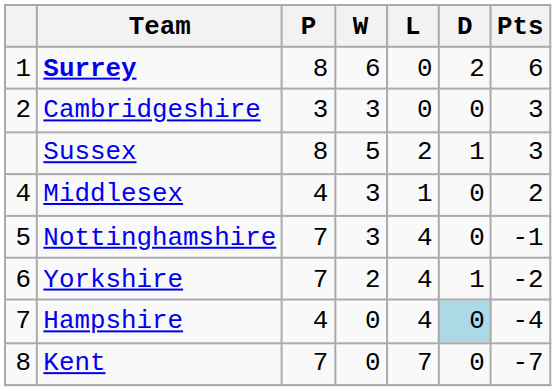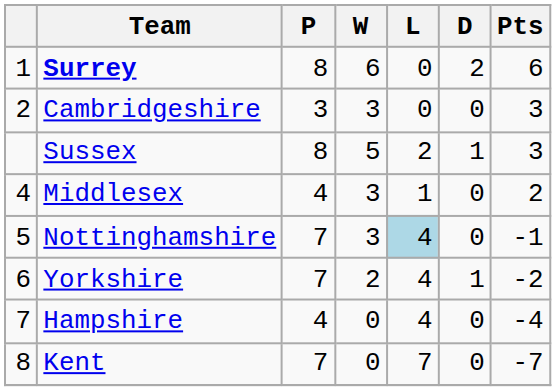(425, 237) no background -> (425, 237) lightblue background
(477, 321) lightblue background -> (477, 321) no background
